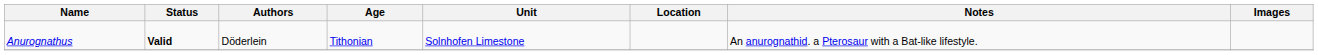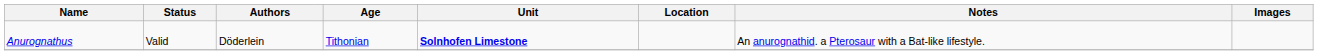(160, 41) bold -> (157, 41) normal
(475, 41) normal -> (474, 41) bold
